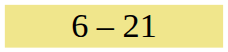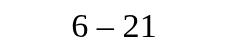(114, 25) khaki background -> (114, 25) no background
